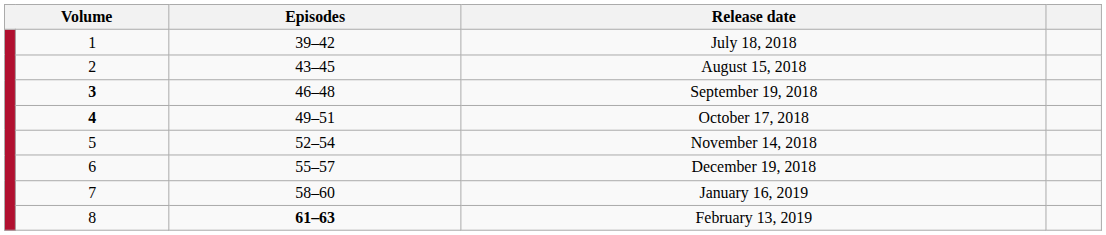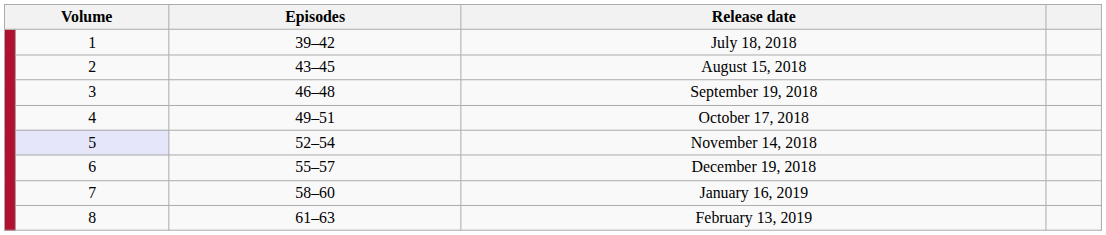(92, 92) bold -> (92, 92) normal
(92, 117) bold -> (92, 117) normal
(92, 142) no background -> (92, 142) lavender background
(315, 218) bold -> (315, 218) normal
